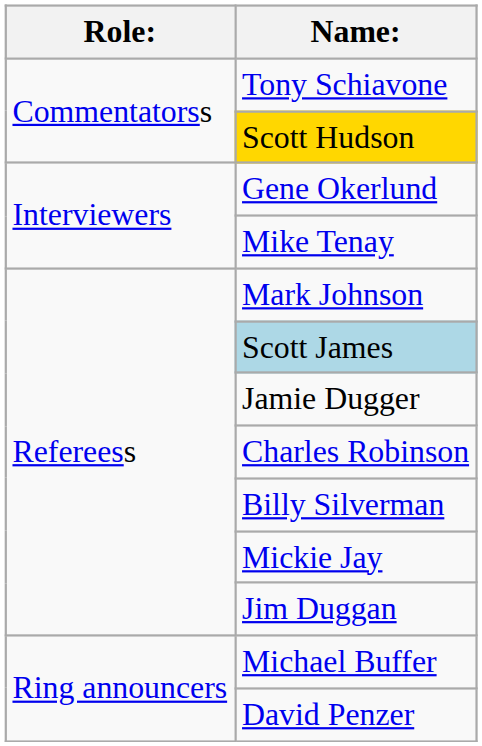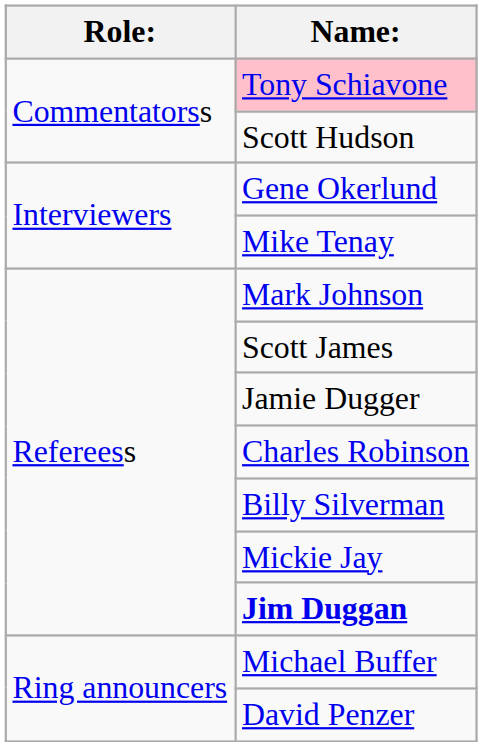(345, 84) no background -> (345, 84) pink background
(328, 136) gold background -> (328, 136) no background
(318, 346) lightblue background -> (318, 346) no background
(319, 608) normal -> (325, 608) bold
